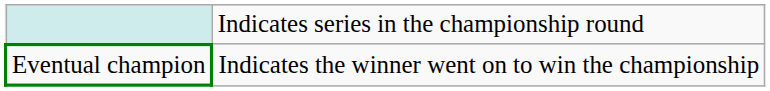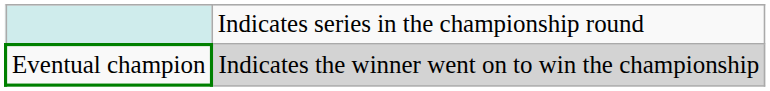(489, 64) no background -> (489, 64) lightgrey background
